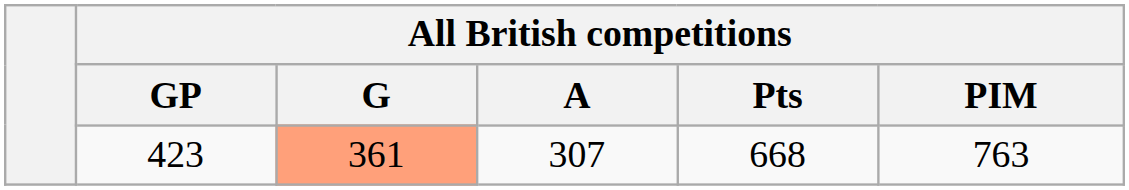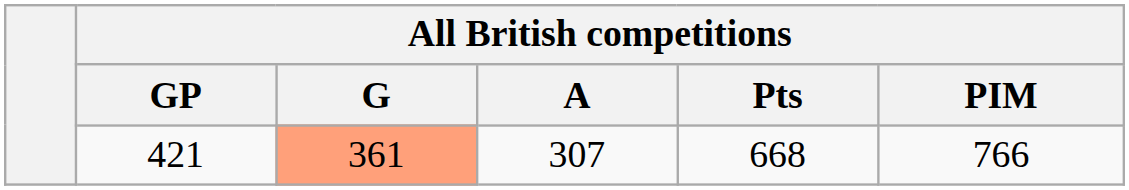(176, 154) 423 -> (176, 154) 421
(1001, 154) 763 -> (1001, 154) 766
